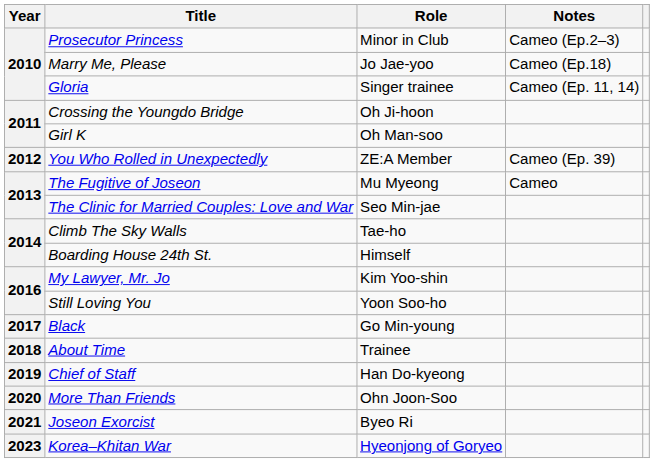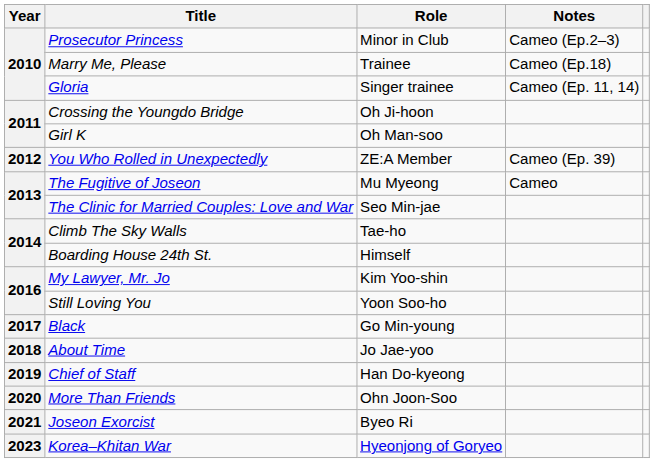(397, 64) Jo Jae-yoo -> (385, 64) Trainee
(385, 350) Trainee -> (397, 350) Jo Jae-yoo
